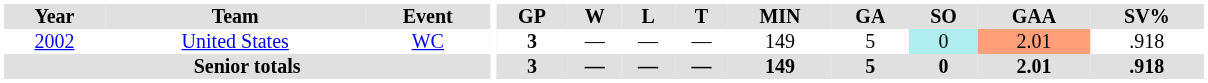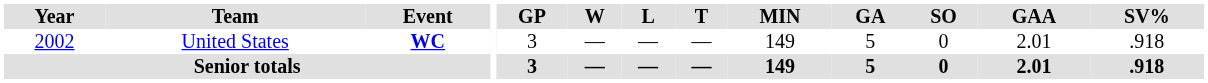(428, 41) normal -> (428, 41) bold
(532, 41) bold -> (532, 41) normal
(944, 41) paleturquoise background -> (944, 41) no background
(1034, 41) lightsalmon background -> (1034, 41) no background
